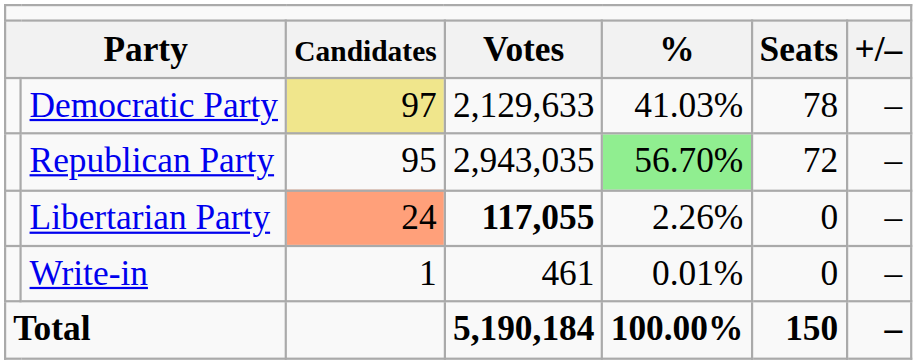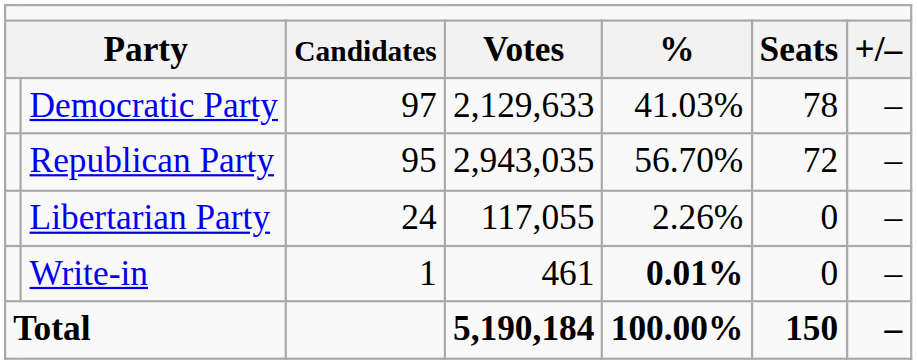(419, 104) khaki background -> (419, 104) no background
(689, 160) lightgreen background -> (689, 160) no background
(419, 217) lightsalmon background -> (419, 217) no background
(538, 217) bold -> (538, 217) normal
(698, 273) normal -> (695, 273) bold
